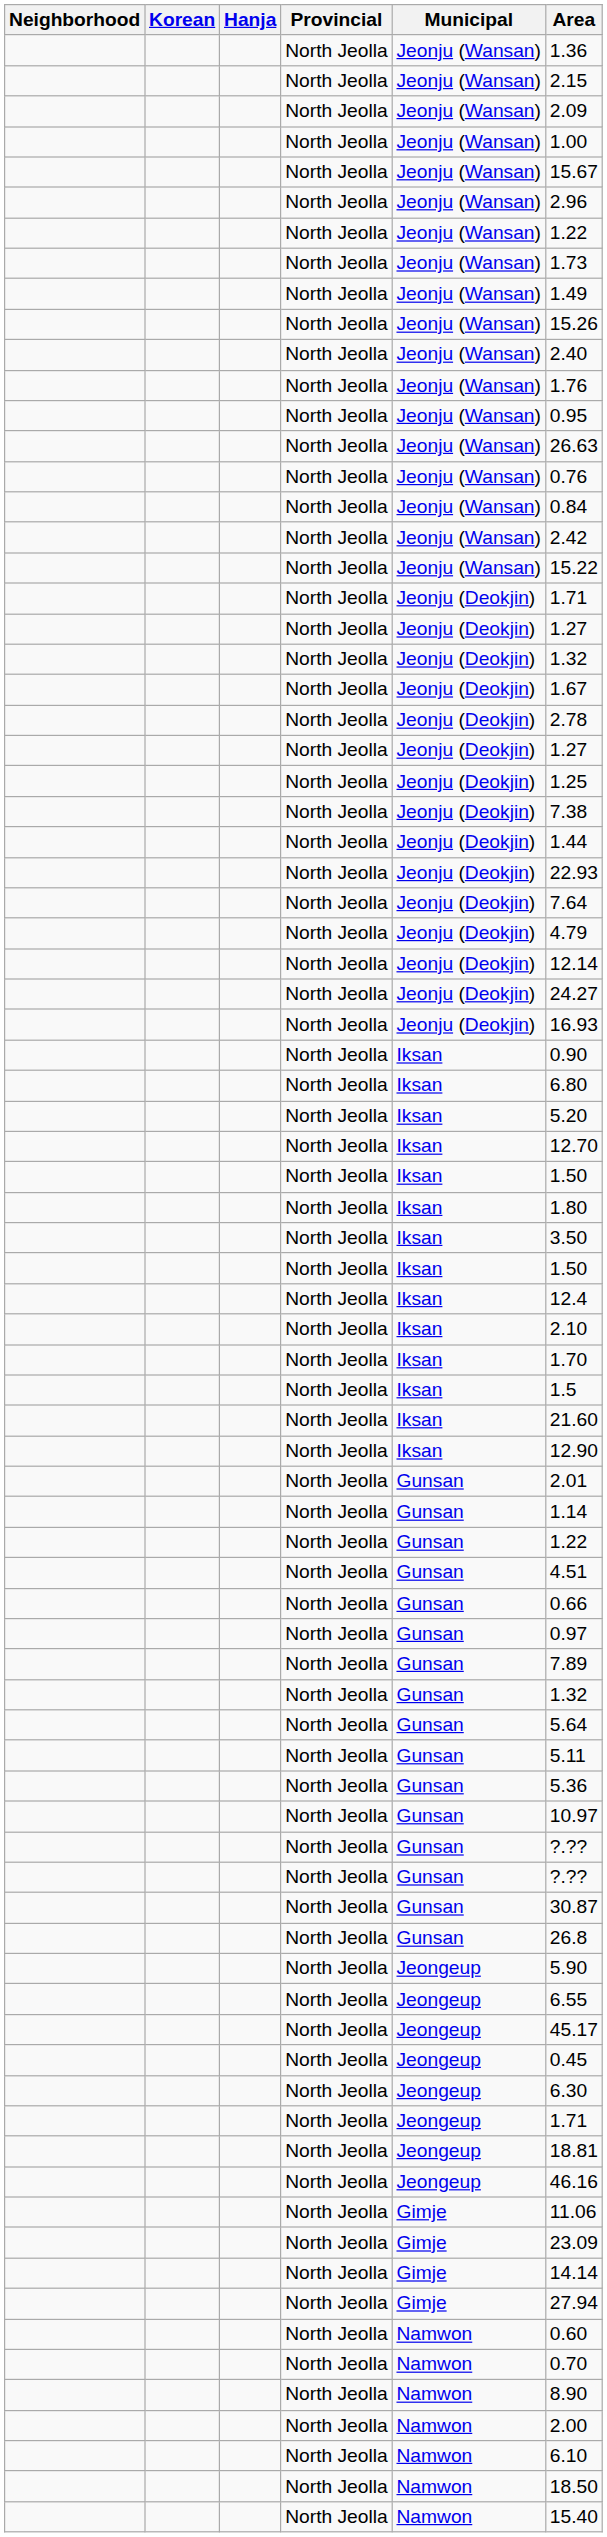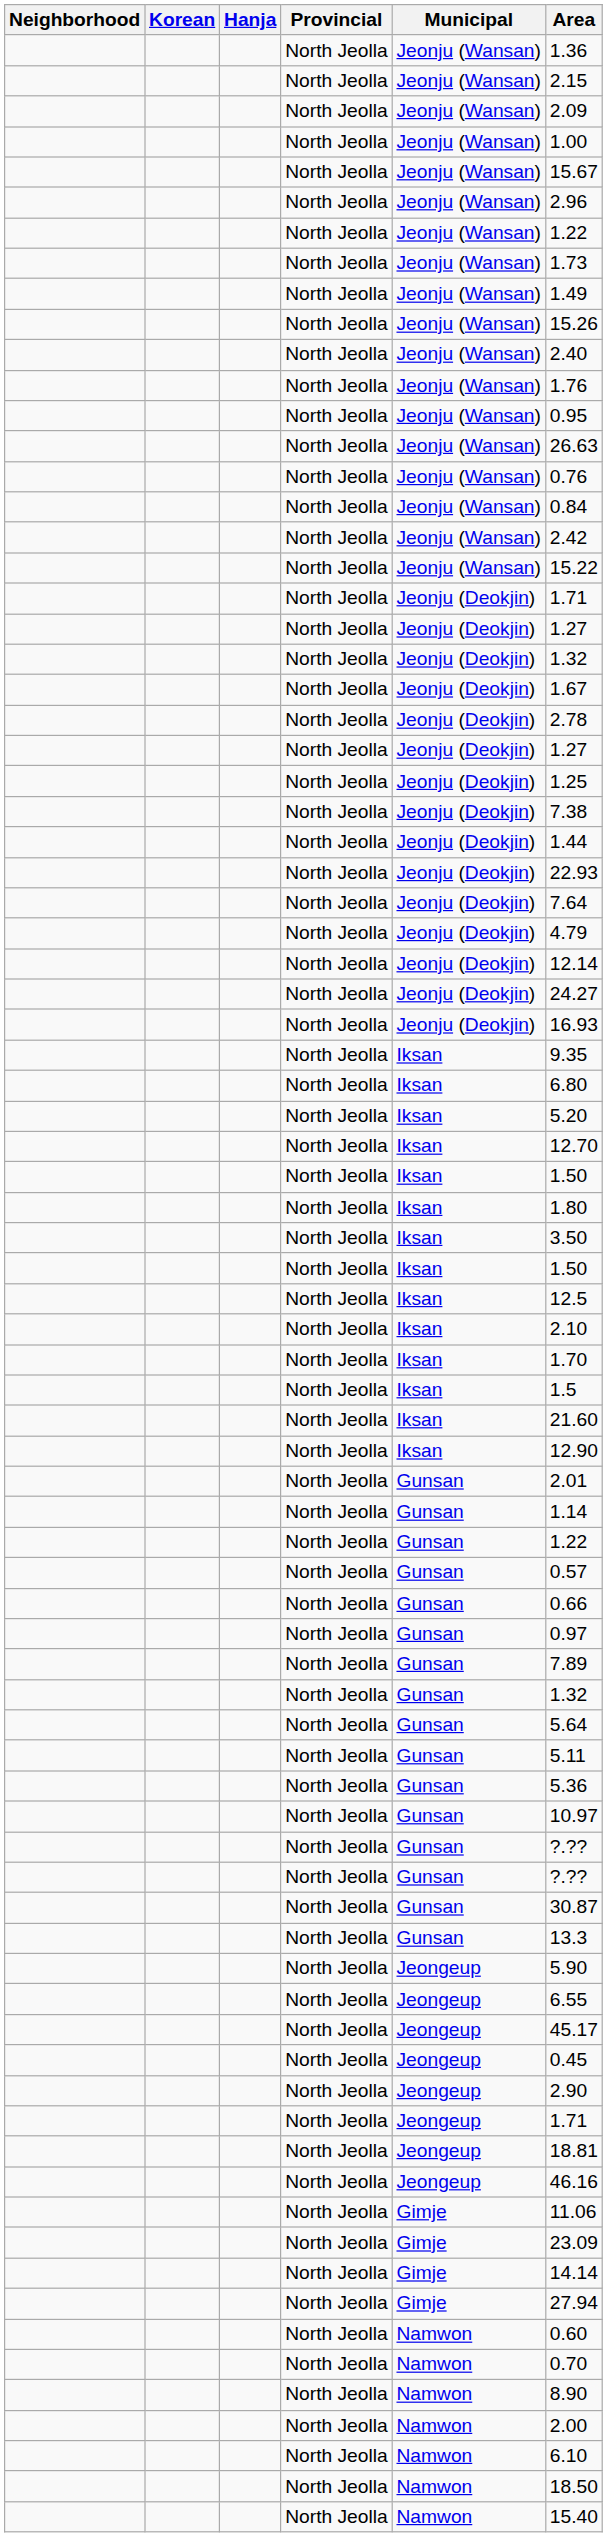(568, 1055) 0.90 -> (568, 1055) 9.35
(568, 1298) 12.4 -> (568, 1298) 12.5
(568, 1572) 4.51 -> (568, 1572) 0.57
(568, 1938) 26.8 -> (568, 1938) 13.3
(568, 2090) 6.30 -> (568, 2090) 2.90
